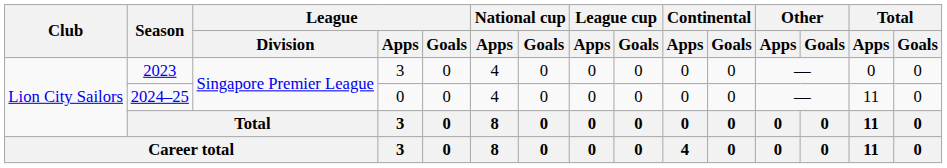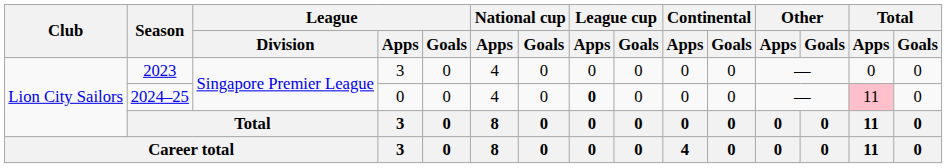(592, 96) normal -> (592, 96) bold
(871, 96) no background -> (871, 96) pink background
